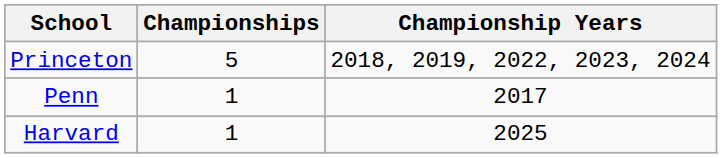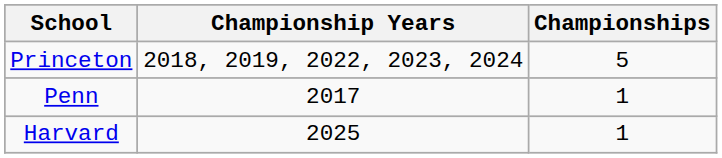columns swapped: (231, 23) <-> (520, 23)
